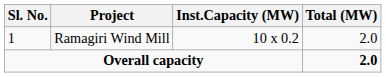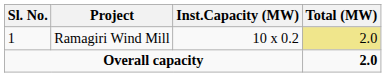(368, 38) no background -> (368, 38) khaki background
